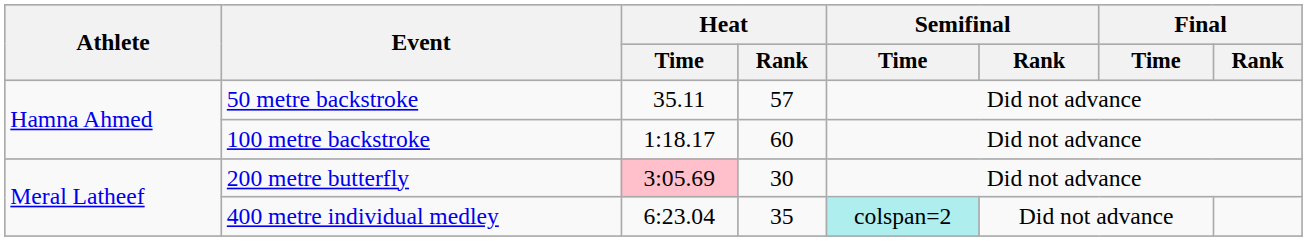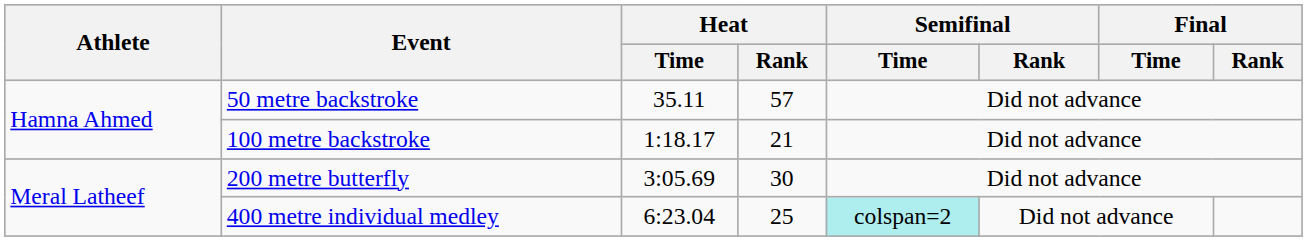(782, 139) 60 -> (782, 139) 21
(679, 178) pink background -> (679, 178) no background
(782, 217) 35 -> (782, 217) 25
